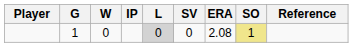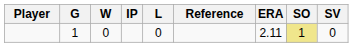columns swapped: (189, 14) <-> (307, 14)
(158, 33) lightgrey background -> (158, 33) no background
(220, 33) 2.08 -> (271, 33) 2.11
